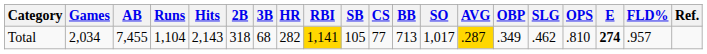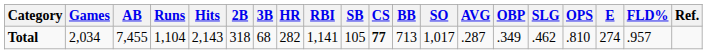(22, 37) normal -> (23, 37) bold
(322, 37) gold background -> (322, 37) no background
(379, 37) normal -> (379, 37) bold
(473, 37) gold background -> (473, 37) no background
(610, 37) bold -> (610, 37) normal
